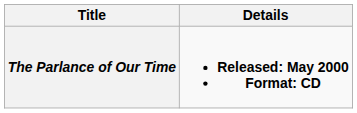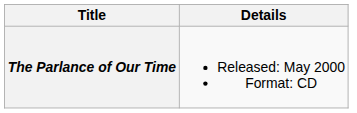(266, 75) bold -> (264, 75) normal
